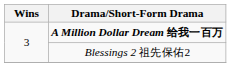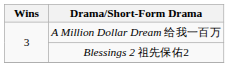(137, 32) bold -> (136, 32) normal
